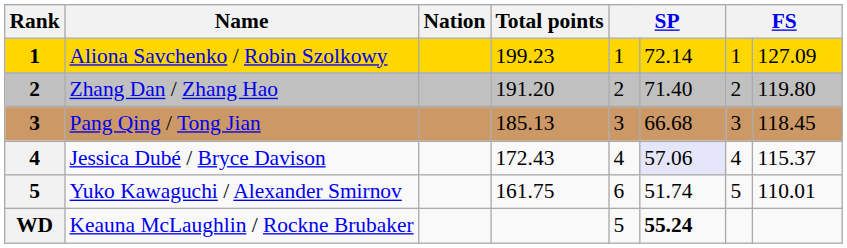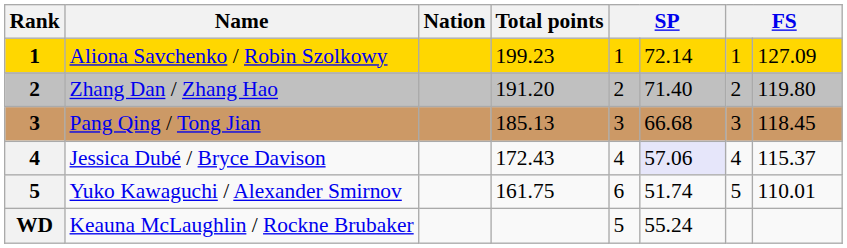(668, 225) bold -> (668, 225) normal
